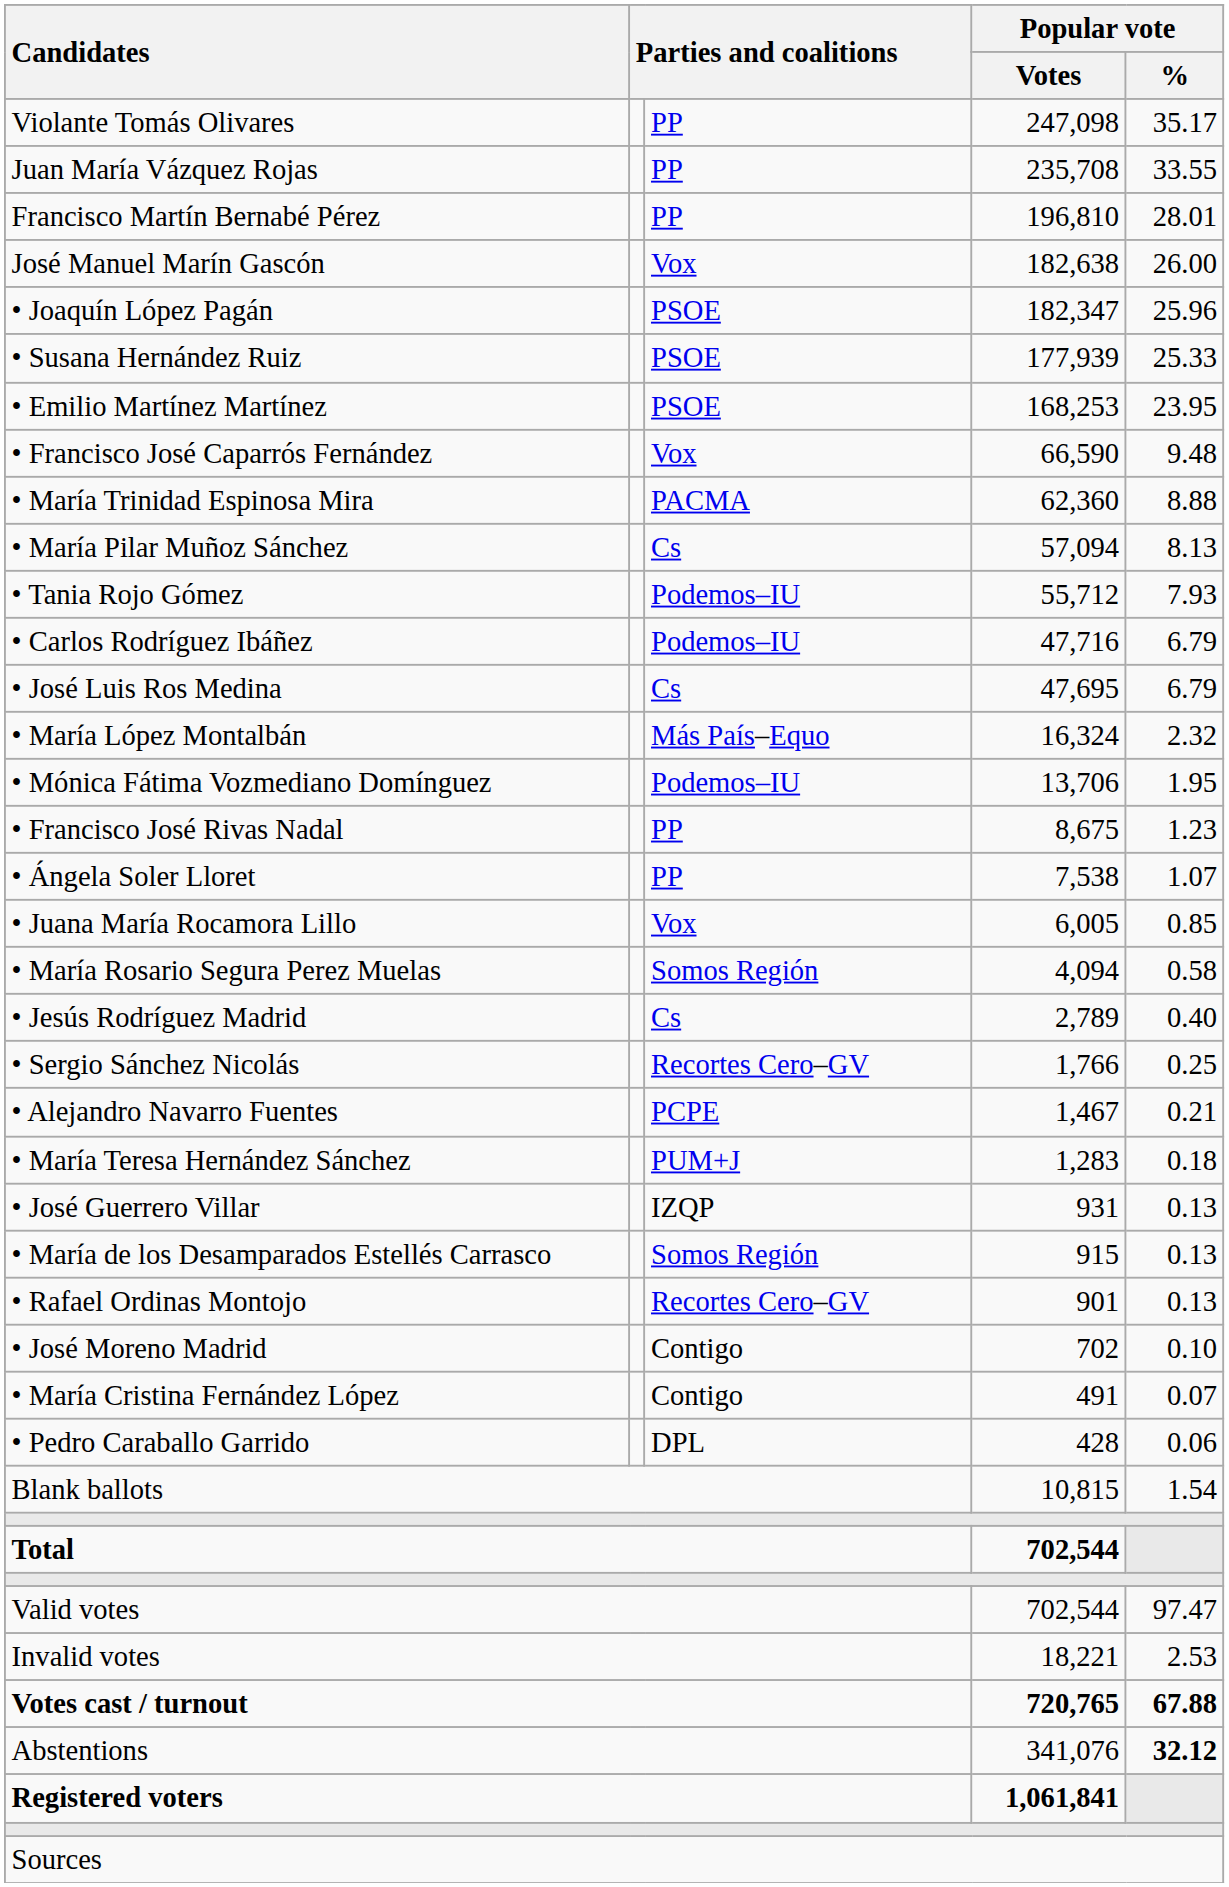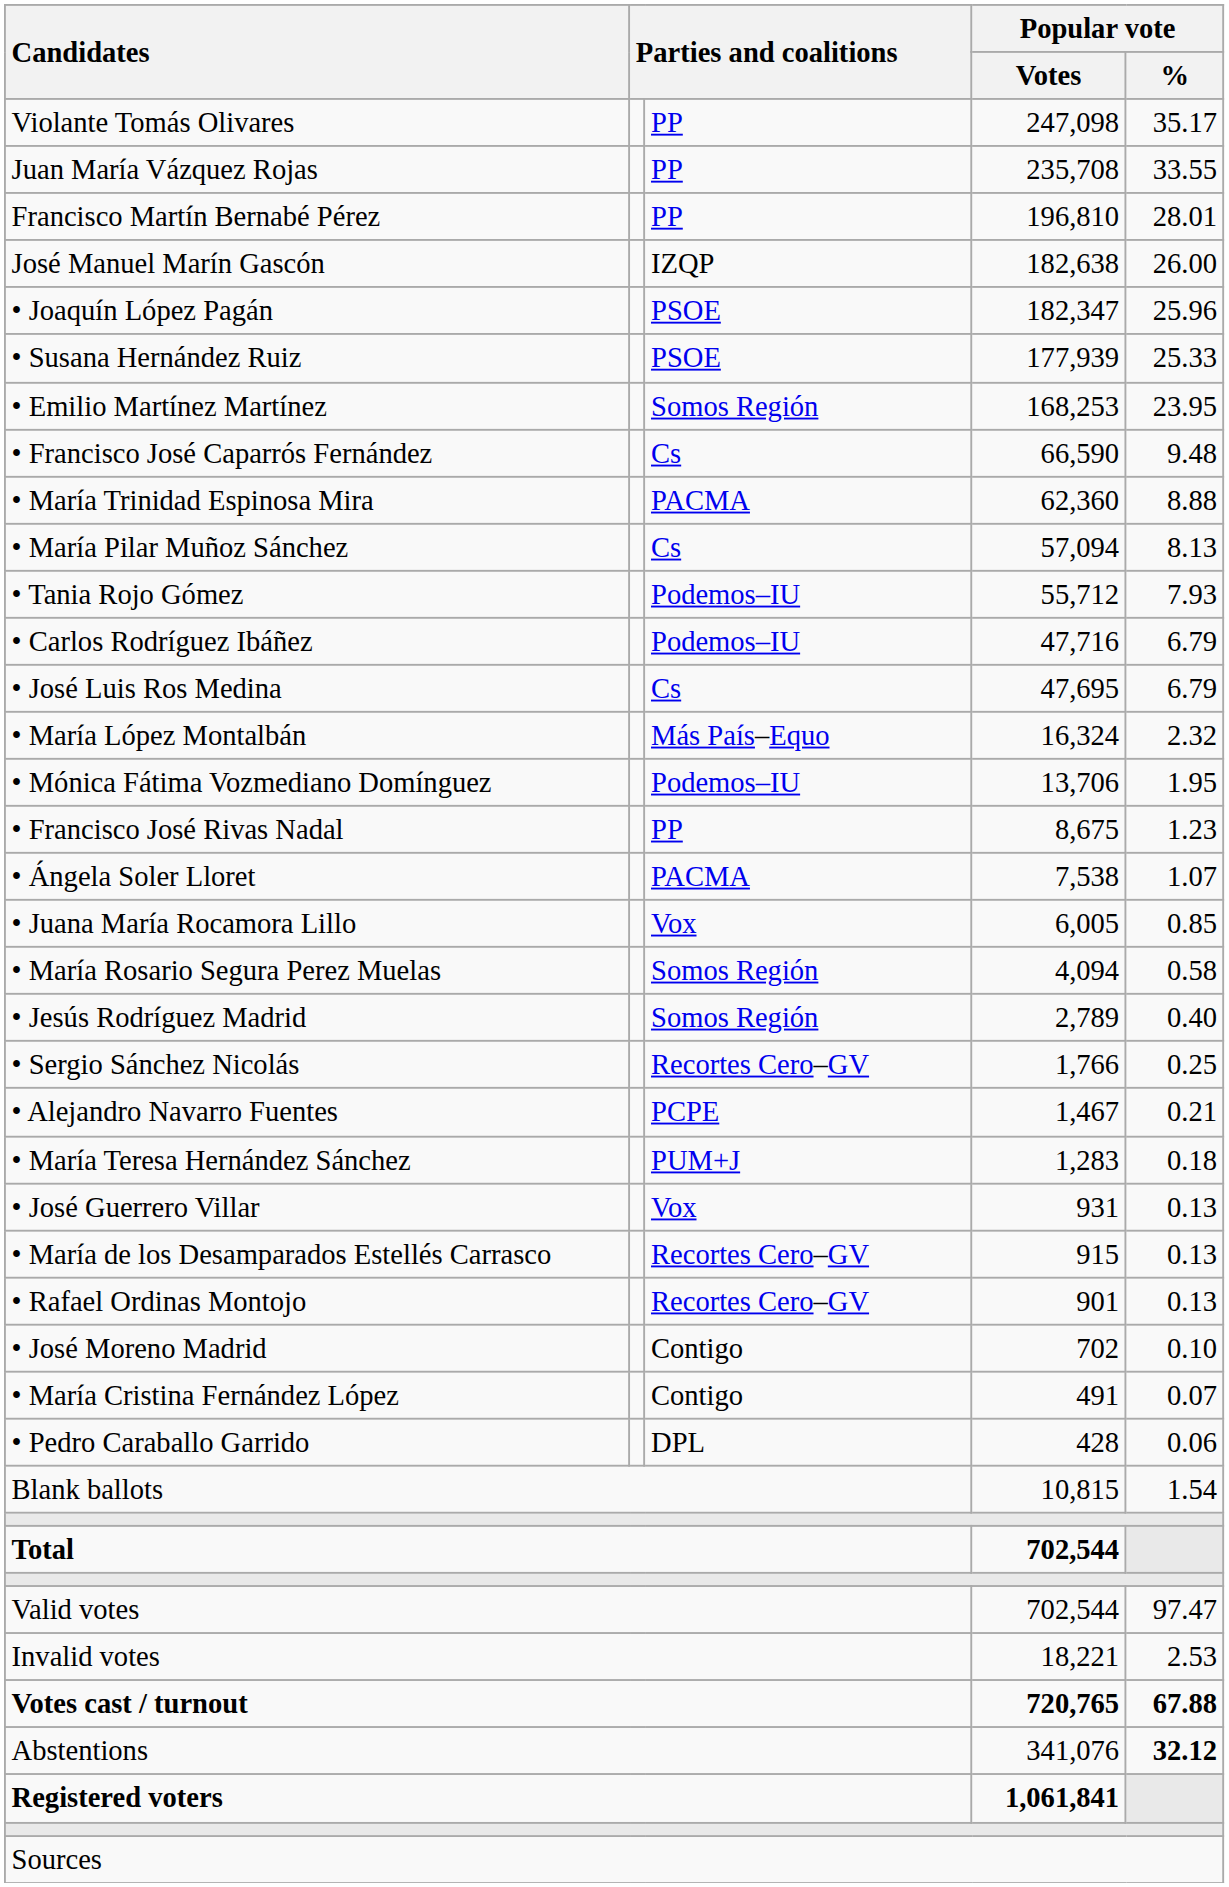(674, 263) Vox -> (683, 263) IZQP
(686, 405) PSOE -> (735, 405) Somos Región
(674, 452) Vox -> (666, 452) Cs
(667, 876) PP -> (700, 876) PACMA
(666, 1017) Cs -> (735, 1017) Somos Región
(683, 1206) IZQP -> (674, 1206) Vox
(735, 1253) Somos Región -> (760, 1253) Recortes Cero–GV
